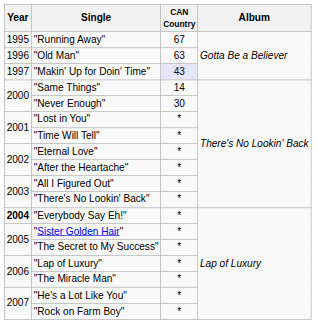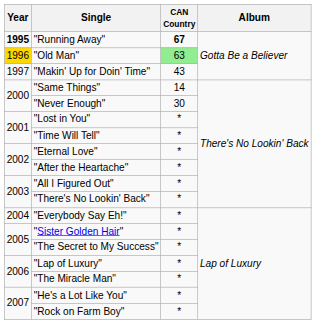(18, 39) normal -> (18, 39) bold
(179, 39) normal -> (179, 39) bold
(18, 55) no background -> (18, 55) gold background
(179, 55) no background -> (179, 55) lightgreen background
(179, 71) lavender background -> (179, 71) no background
(18, 215) bold -> (18, 215) normal
